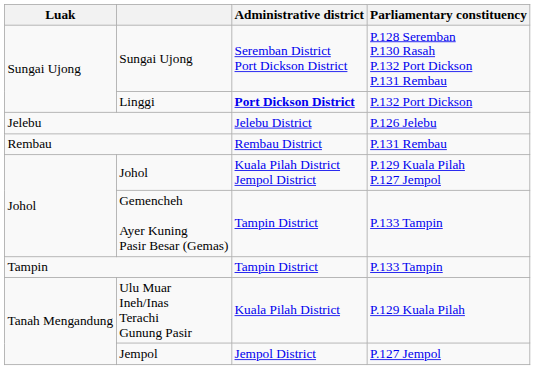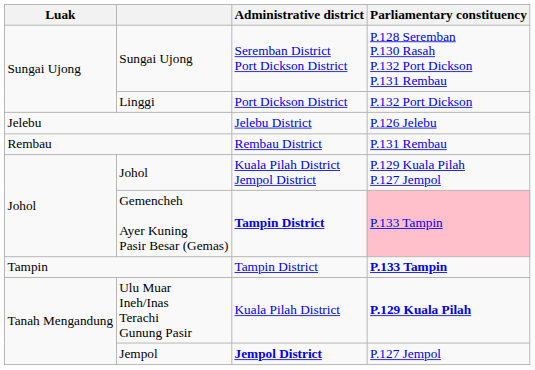(295, 101) bold -> (291, 101) normal
(276, 223) normal -> (279, 223) bold
(406, 223) no background -> (406, 223) pink background
(406, 267) normal -> (409, 267) bold
(418, 310) normal -> (421, 310) bold
(275, 353) normal -> (278, 353) bold
